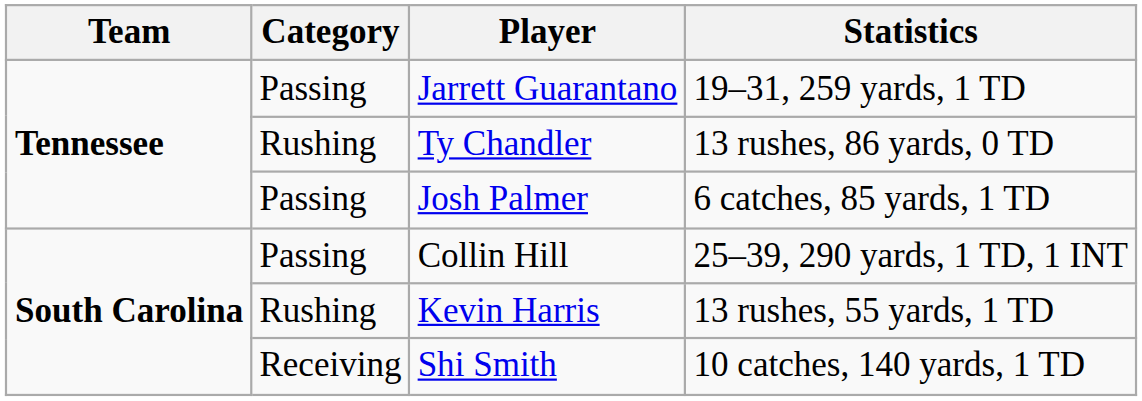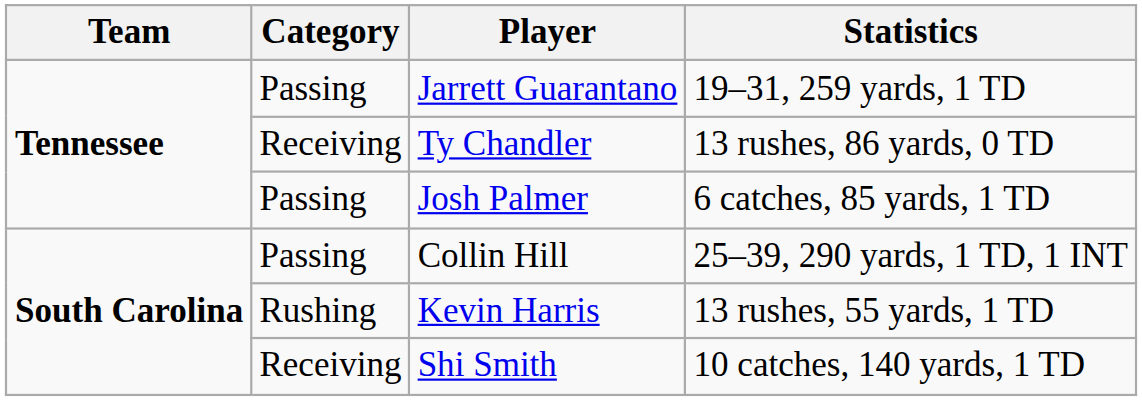(318, 143) Rushing -> (330, 143) Receiving
